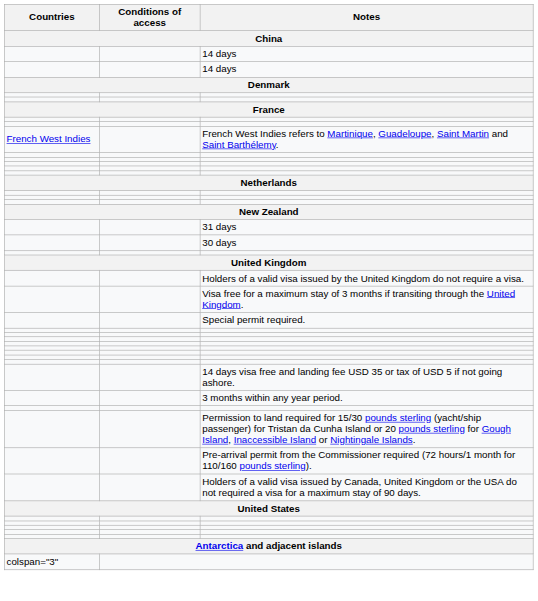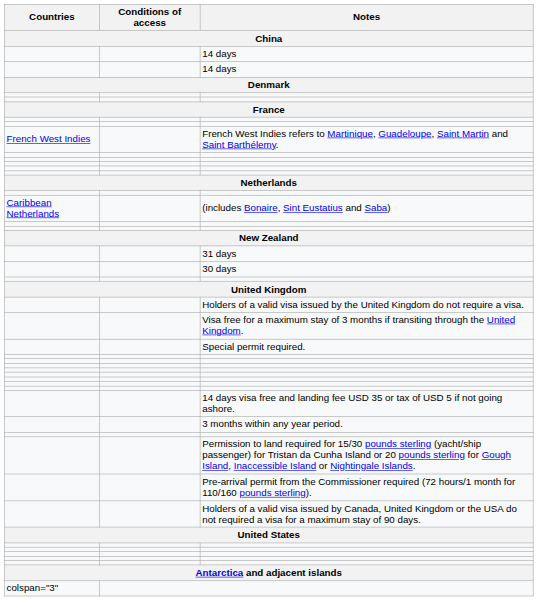+ row: (33, 208)
